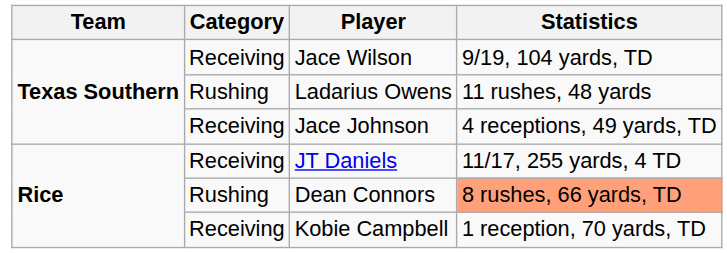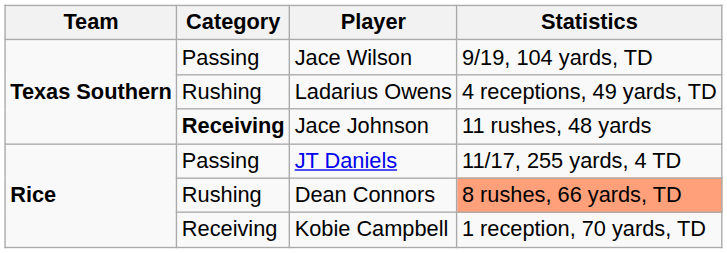(237, 57) Receiving -> (221, 57) Passing
(557, 91) 11 rushes, 48 yards -> (589, 91) 4 receptions, 49 yards, TD
(237, 126) normal -> (233, 126) bold
(589, 126) 4 receptions, 49 yards, TD -> (557, 126) 11 rushes, 48 yards
(237, 160) Receiving -> (221, 160) Passing
